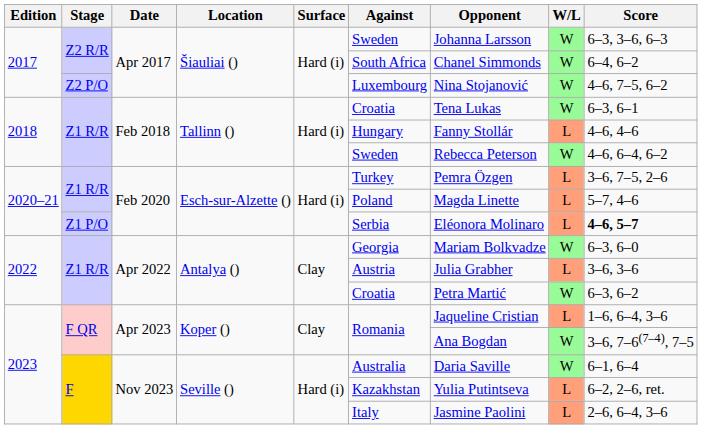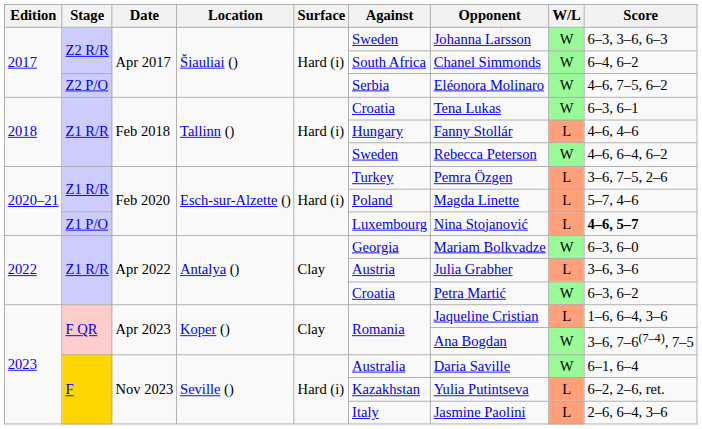(390, 85) Luxembourg -> (371, 85) Serbia
(481, 85) Nina Stojanović -> (489, 85) Eléonora Molinaro
(371, 223) Serbia -> (390, 223) Luxembourg
(489, 223) Eléonora Molinaro -> (481, 223) Nina Stojanović
